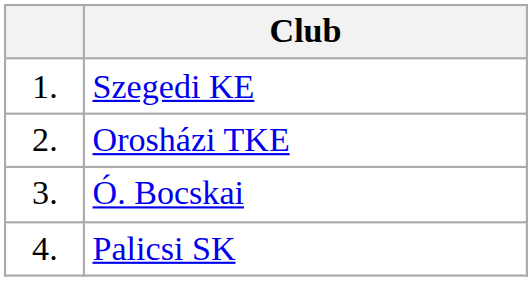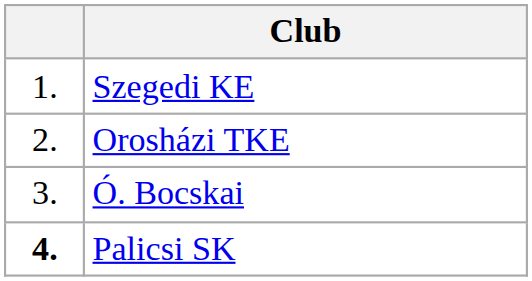(45, 247) normal -> (45, 247) bold
